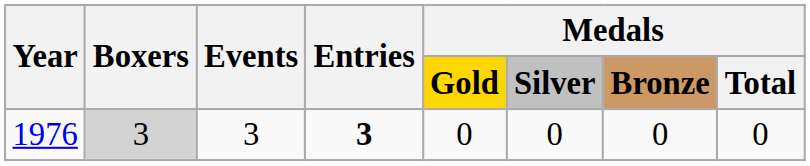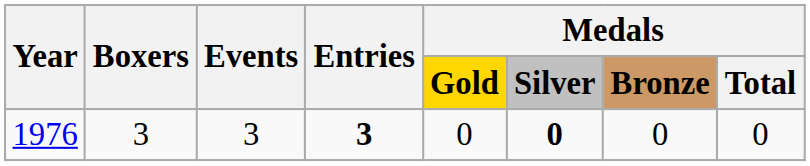(141, 133) lightgrey background -> (141, 133) no background
(555, 133) normal -> (555, 133) bold
